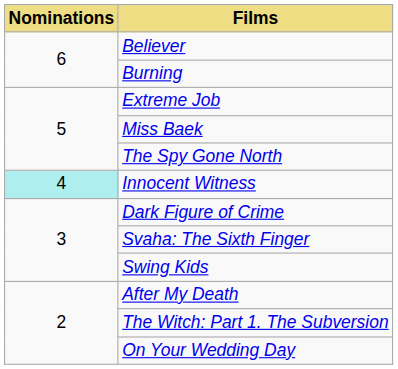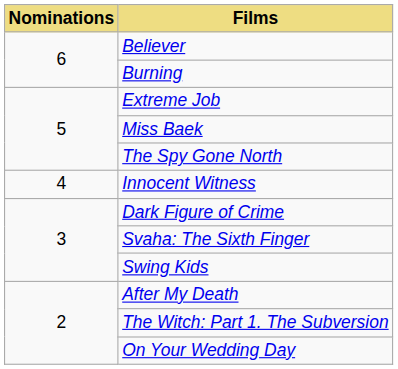(61, 184) paleturquoise background -> (61, 184) no background
